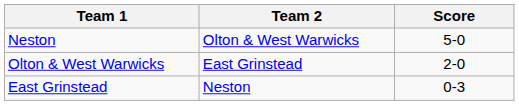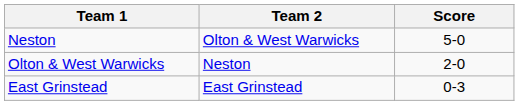(253, 64) East Grinstead -> (227, 64) Neston
(227, 87) Neston -> (253, 87) East Grinstead
